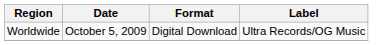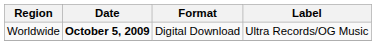(106, 31) normal -> (107, 31) bold
